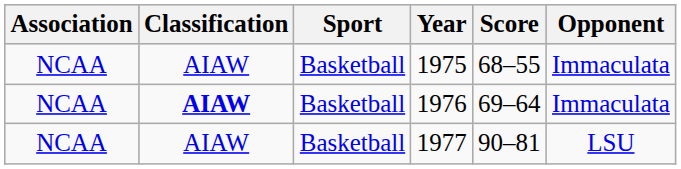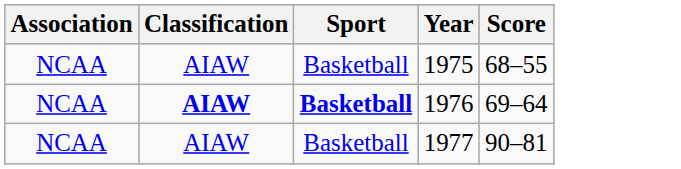- column: (611, 24)
(353, 103) normal -> (356, 103) bold
